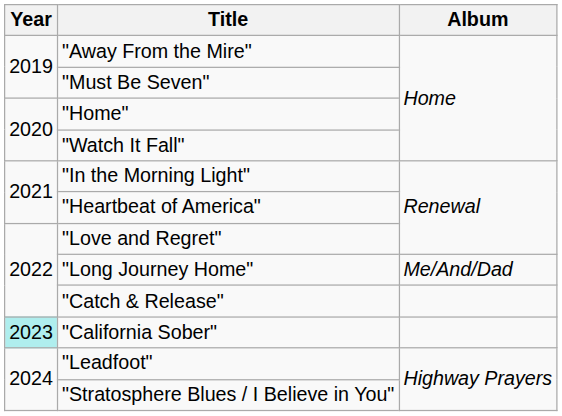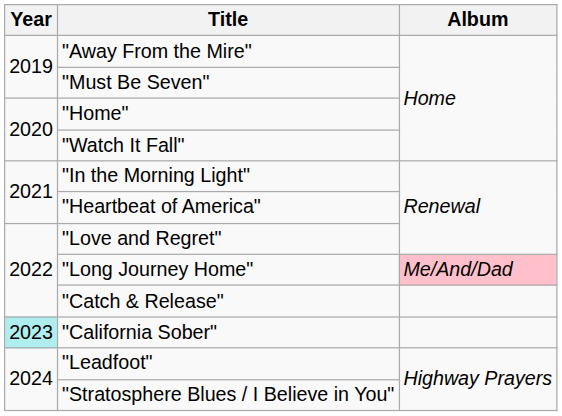(458, 269) no background -> (458, 269) pink background
